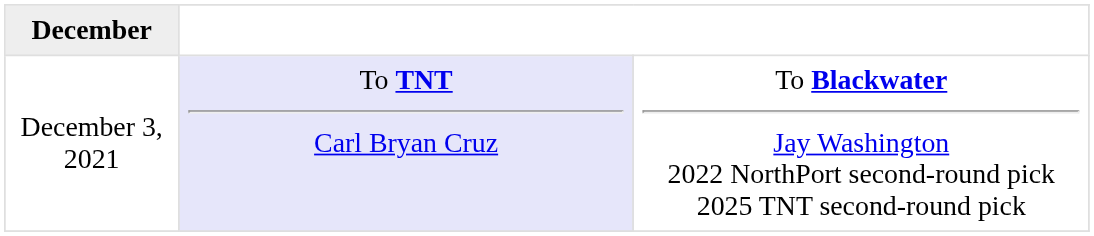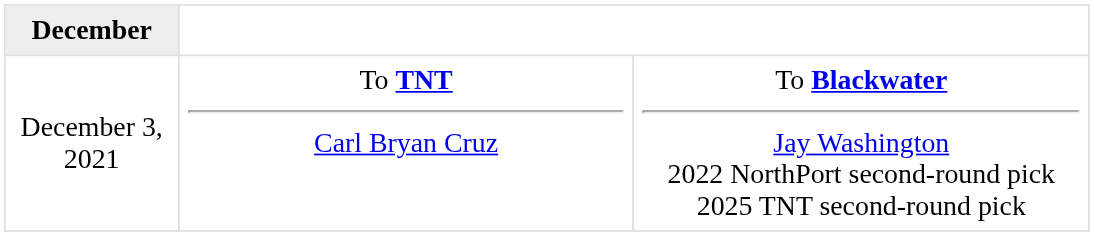(406, 111) lavender background -> (406, 111) no background
